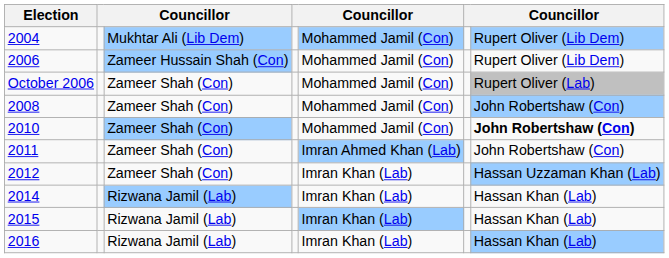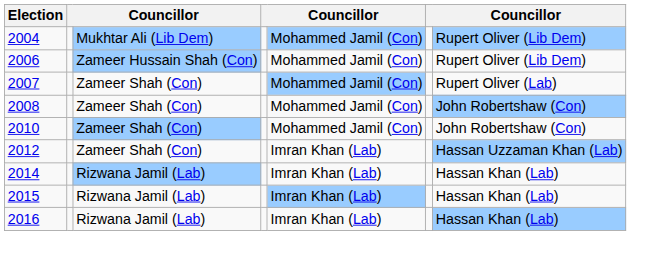- row: (51, 83)
+ row: (24, 83)
(554, 128) bold -> (511, 128) normal
- row: (23, 151)
